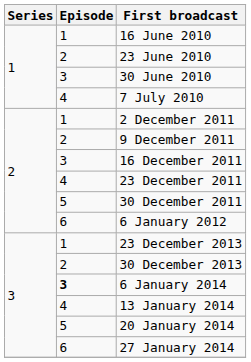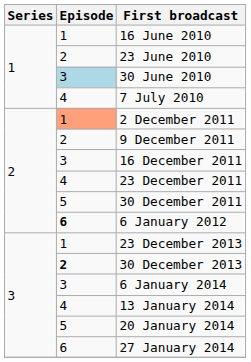(63, 77) no background -> (63, 77) lightblue background
(63, 119) no background -> (63, 119) lightsalmon background
(63, 223) normal -> (63, 223) bold
(63, 264) normal -> (63, 264) bold
(63, 285) bold -> (63, 285) normal
